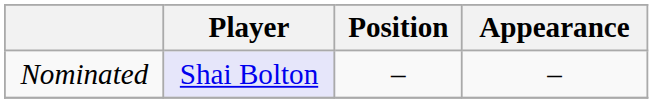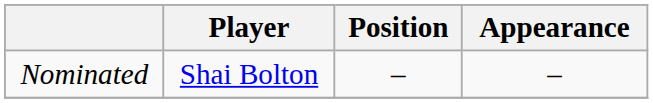(249, 73) lavender background -> (249, 73) no background
